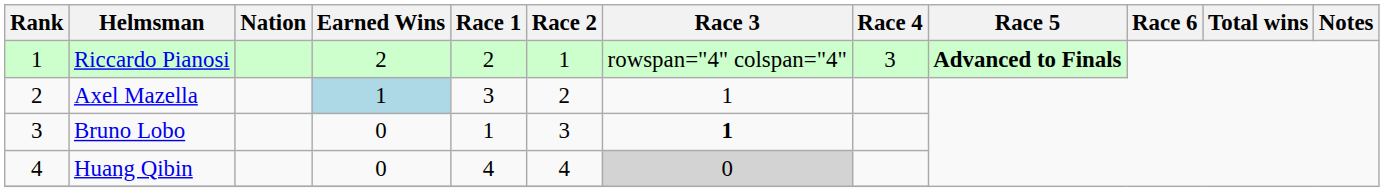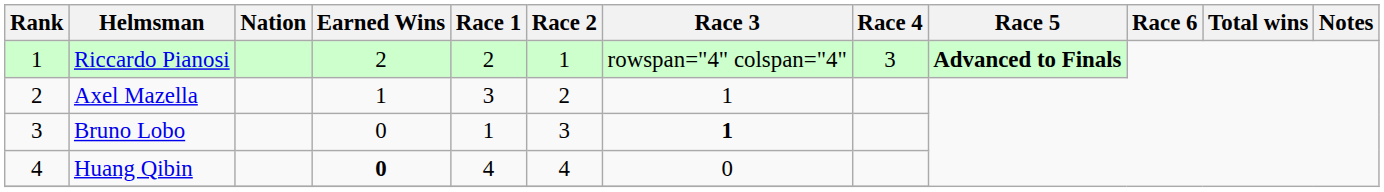(381, 95) lightblue background -> (381, 95) no background
(381, 167) normal -> (381, 167) bold
(727, 167) lightgrey background -> (727, 167) no background
